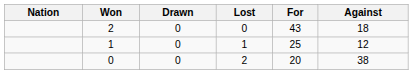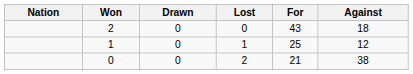(295, 61) 20 -> (295, 61) 21
